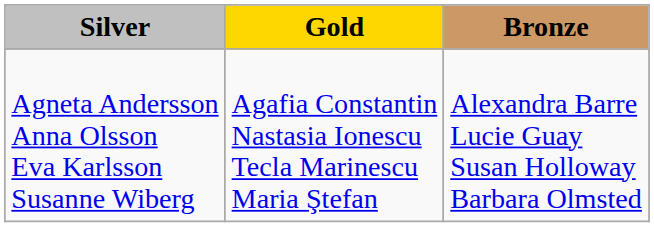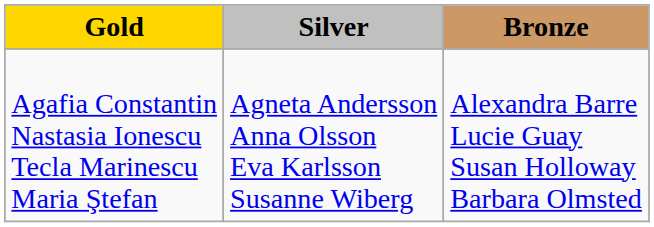columns swapped: (334, 26) <-> (115, 26)
